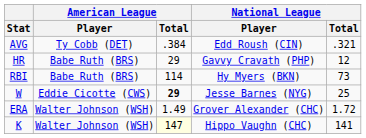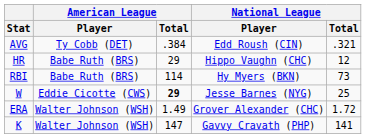(259, 61) Gavvy Cravath (PHP) -> (259, 61) Hippo Vaughn (CHC)
(174, 125) lightyellow background -> (174, 125) no background
(259, 125) Hippo Vaughn (CHC) -> (259, 125) Gavvy Cravath (PHP)
